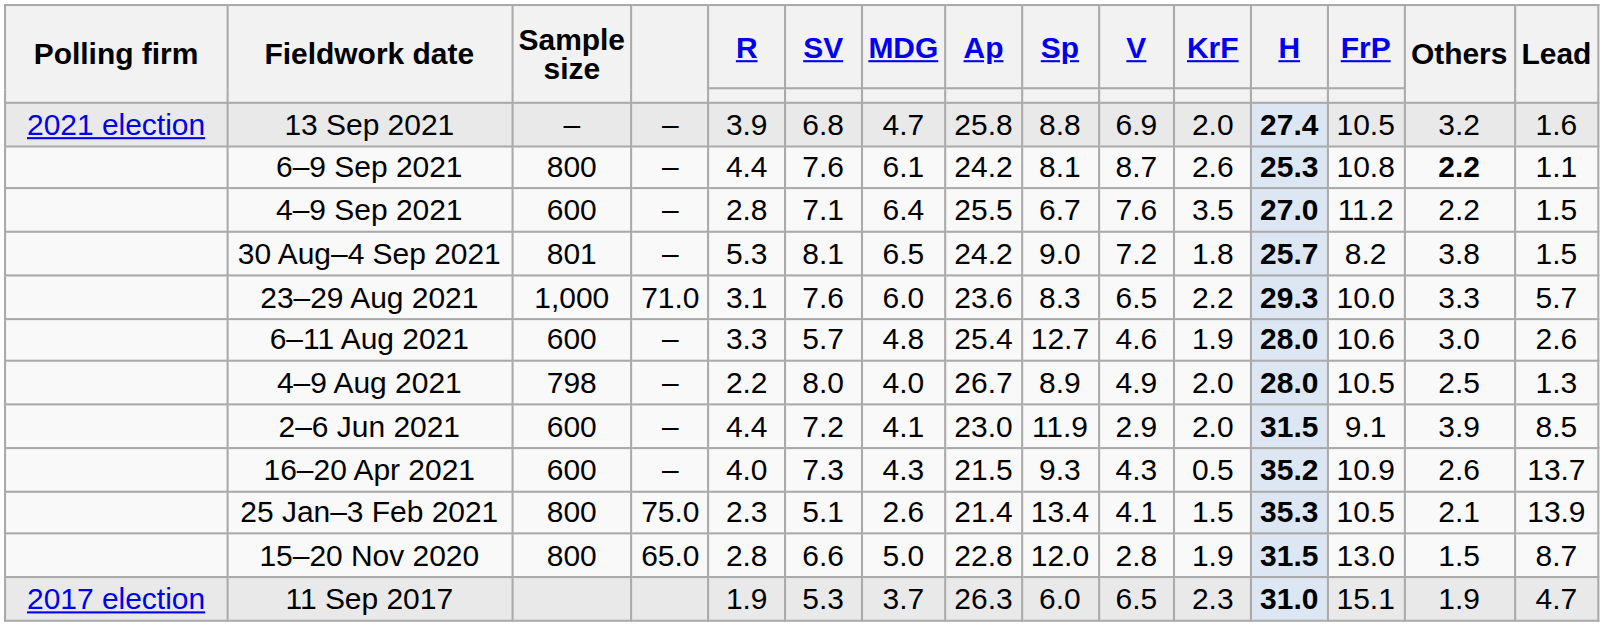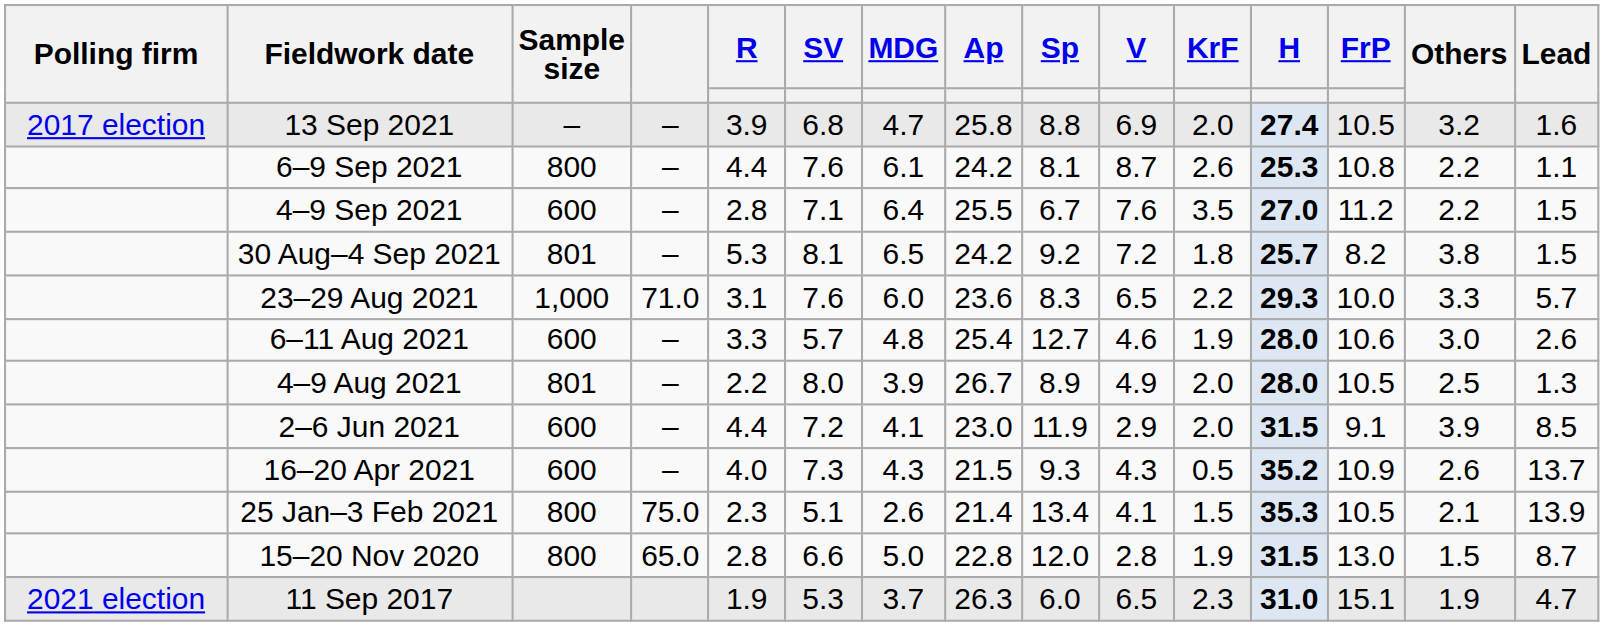(116, 124) 2021 election -> (116, 124) 2017 election
(1459, 167) bold -> (1459, 167) normal
(1060, 254) 9.0 -> (1060, 254) 9.2
(572, 383) 798 -> (572, 383) 801
(903, 383) 4.0 -> (903, 383) 3.9
(116, 599) 2017 election -> (116, 599) 2021 election
